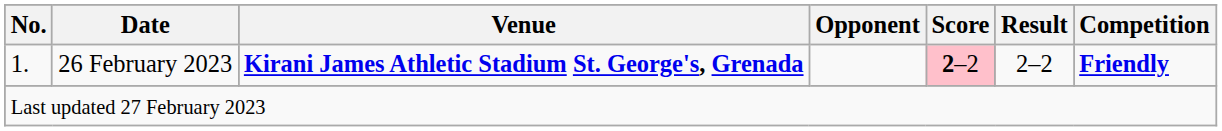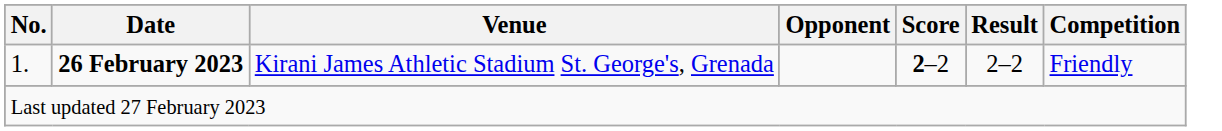(145, 64) normal -> (151, 64) bold
(524, 64) bold -> (514, 64) normal
(960, 64) pink background -> (931, 64) no background
(1124, 64) bold -> (1091, 64) normal
